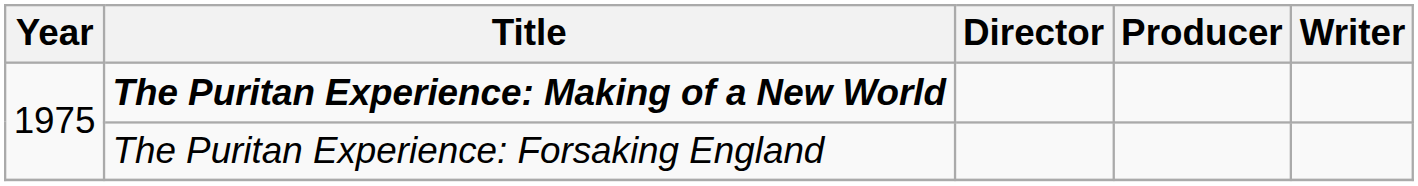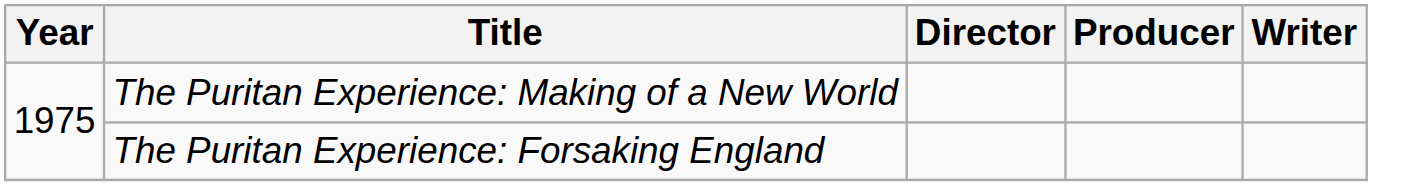(529, 92) bold -> (505, 92) normal
